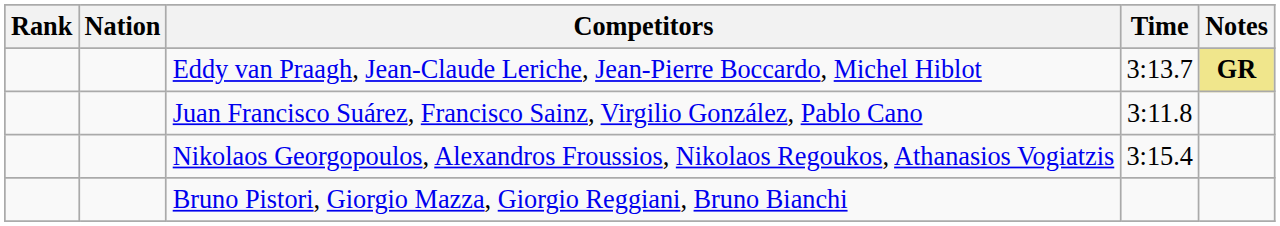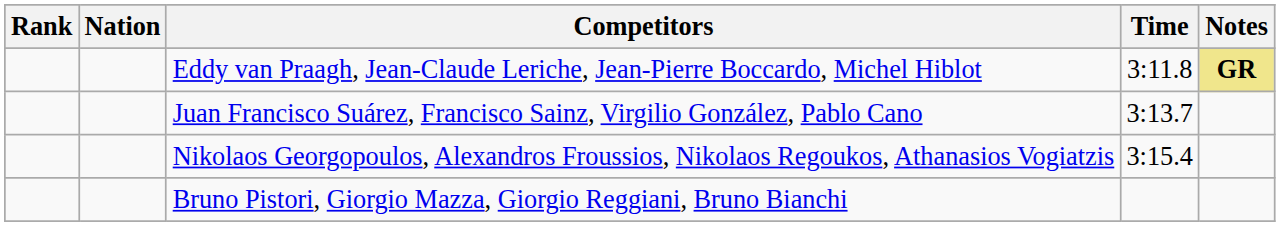(1160, 69) 3:13.7 -> (1160, 69) 3:11.8
(1160, 113) 3:11.8 -> (1160, 113) 3:13.7
